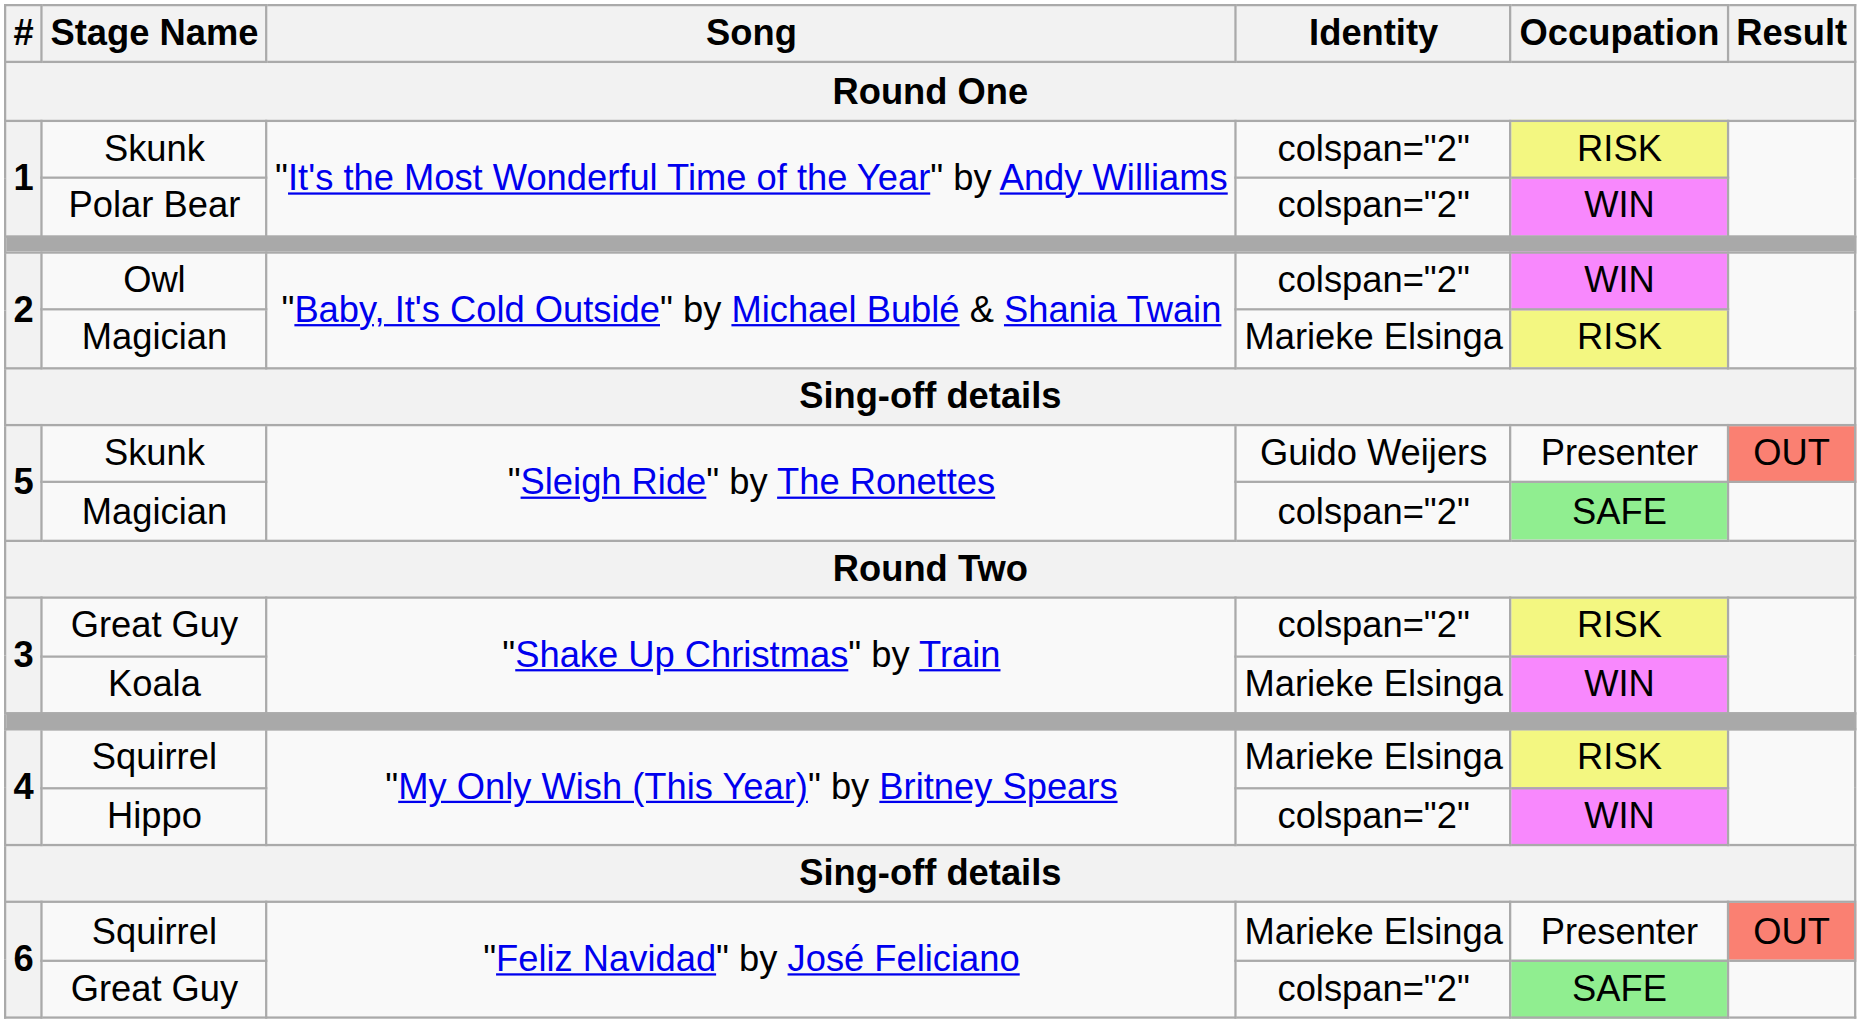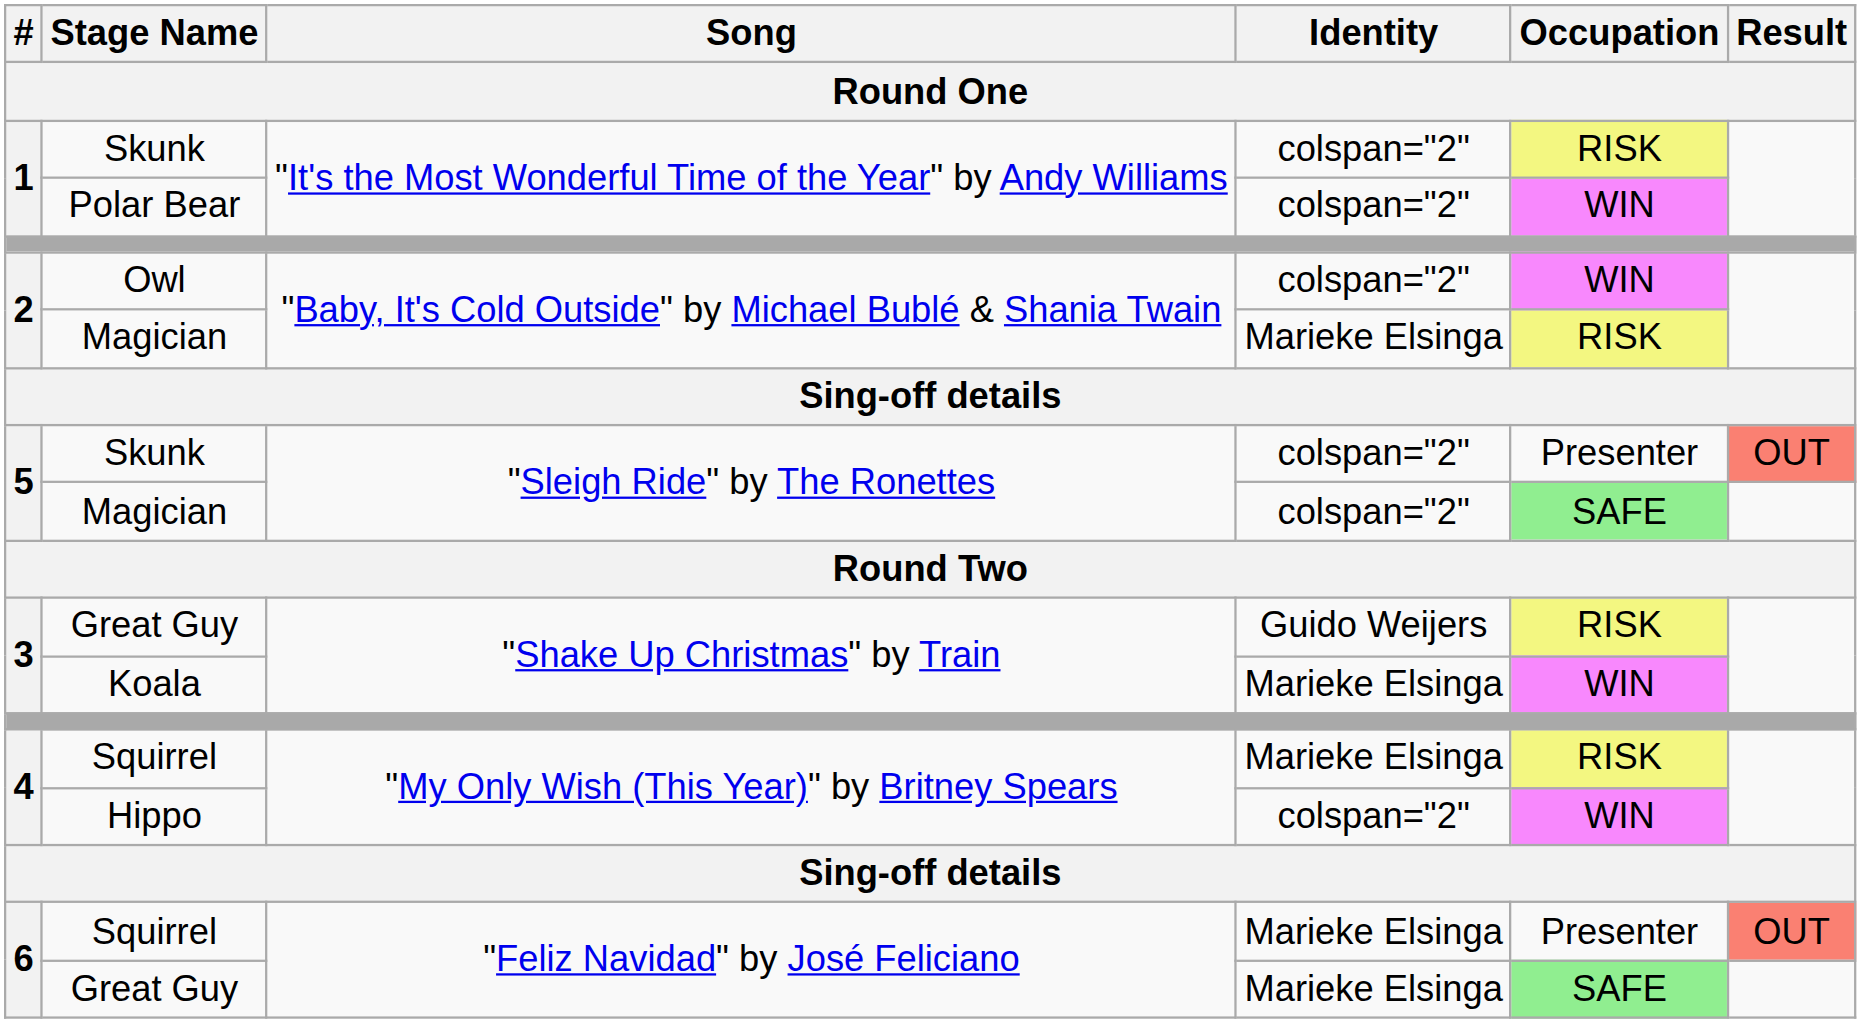(1374, 453) Guido Weijers -> (1374, 453) colspan="2"
(1374, 626) colspan="2" -> (1374, 626) Guido Weijers
(1374, 988) colspan="2" -> (1374, 988) Marieke Elsinga
